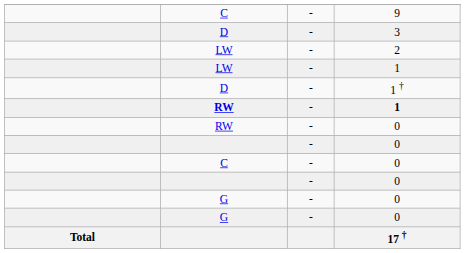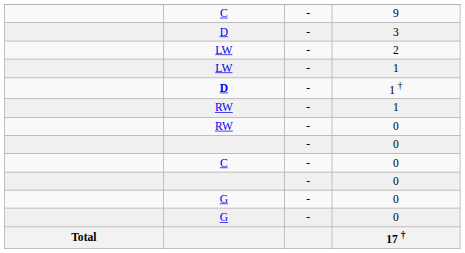(224, 88) normal -> (224, 88) bold
(224, 108) bold -> (224, 108) normal
(397, 108) bold -> (396, 108) normal
